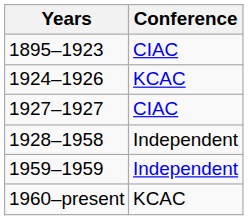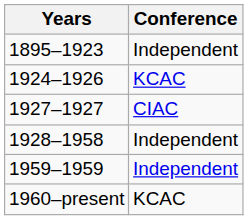(156, 49) CIAC -> (186, 49) Independent
